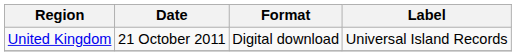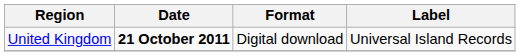(172, 39) normal -> (174, 39) bold
